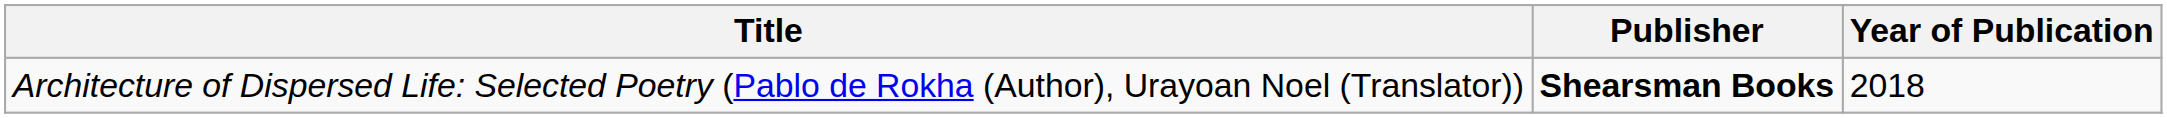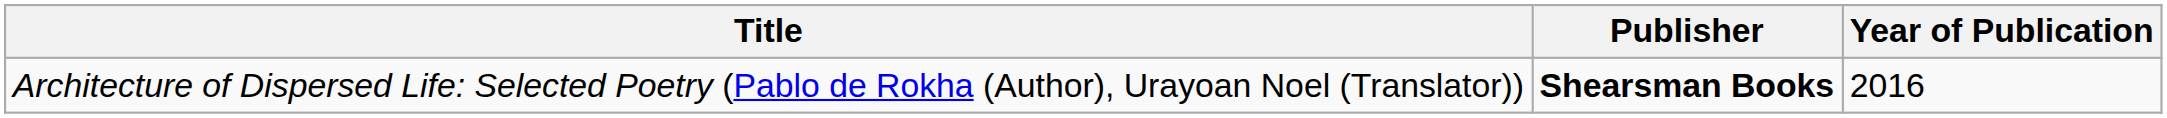(1887, 84) 2018 -> (1887, 84) 2016
